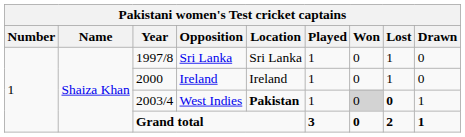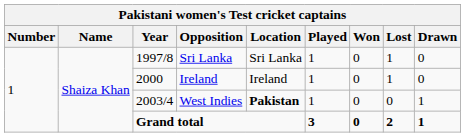(356, 100) lightgrey background -> (356, 100) no background
(390, 100) bold -> (390, 100) normal
